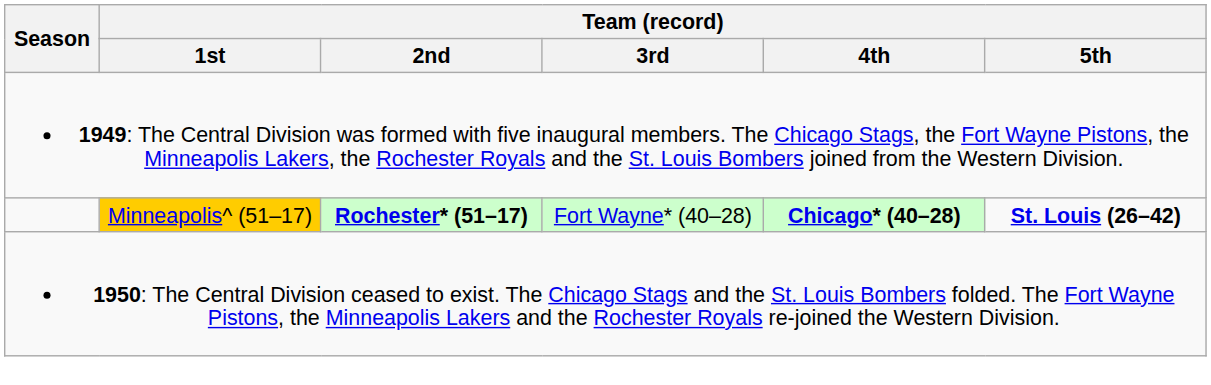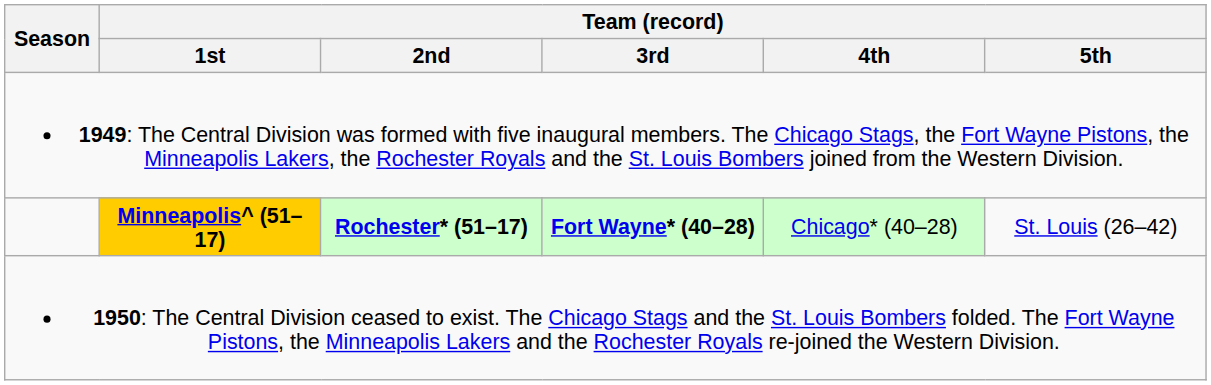(210, 214) normal -> (210, 226) bold
(653, 214) normal -> (653, 226) bold
(874, 214) bold -> (874, 226) normal
(1096, 214) bold -> (1096, 226) normal
